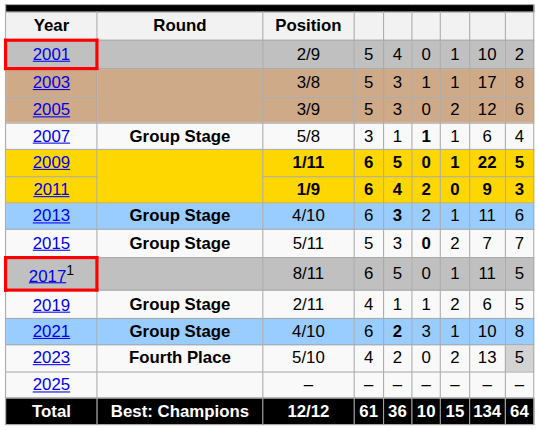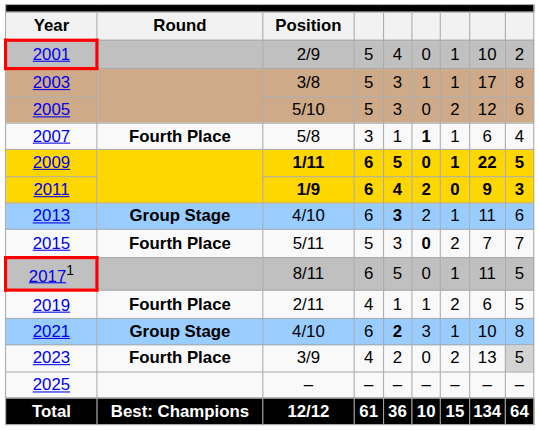(308, 109) 3/9 -> (308, 109) 5/10
(180, 136) Group Stage -> (180, 136) Fourth Place
(180, 243) Group Stage -> (180, 243) Fourth Place
(180, 304) Group Stage -> (180, 304) Fourth Place
(308, 358) 5/10 -> (308, 358) 3/9
